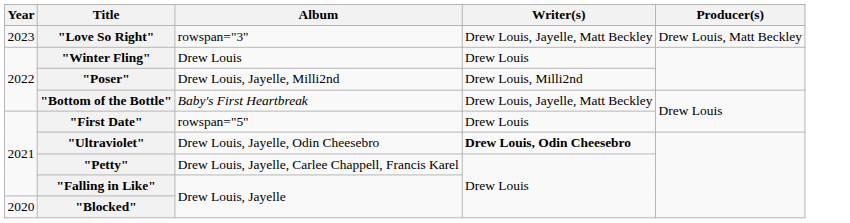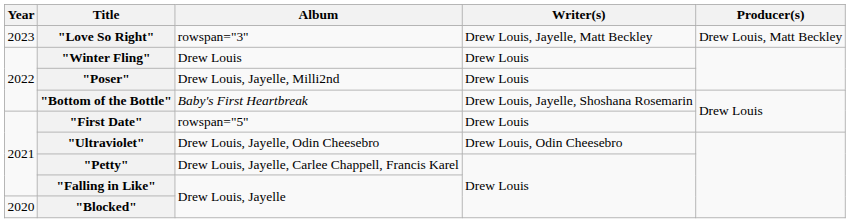(524, 79) Drew Louis, Milli2nd -> (497, 79) Drew Louis
(559, 100) Drew Louis, Jayelle, Matt Beckley -> (579, 100) Drew Louis, Jayelle, Shoshana Rosemarin
(548, 143) bold -> (544, 143) normal
